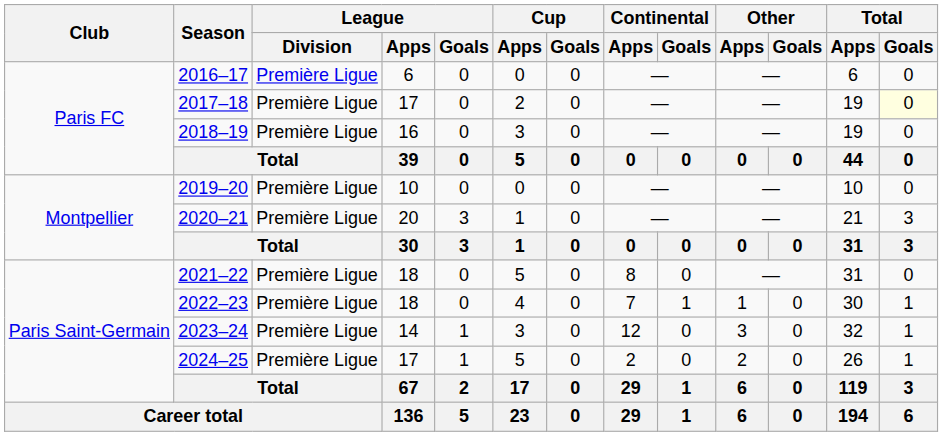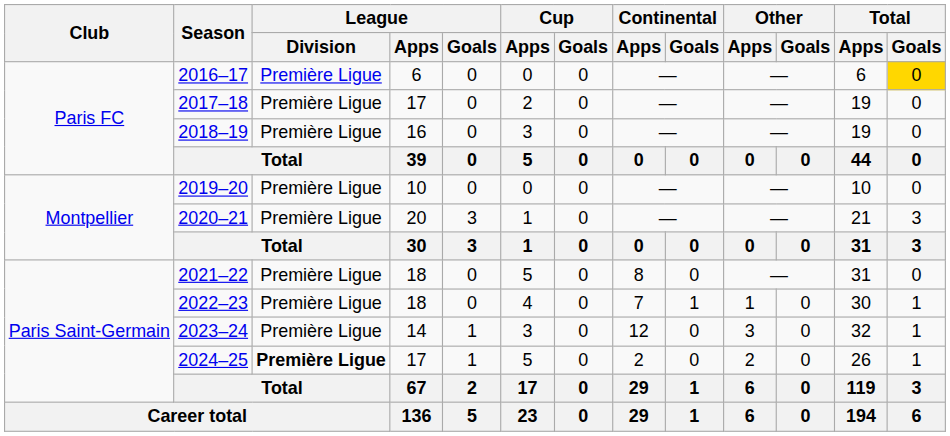(909, 75) no background -> (917, 75) gold background
(909, 103) lightyellow background -> (917, 103) no background
(317, 359) normal -> (321, 359) bold
